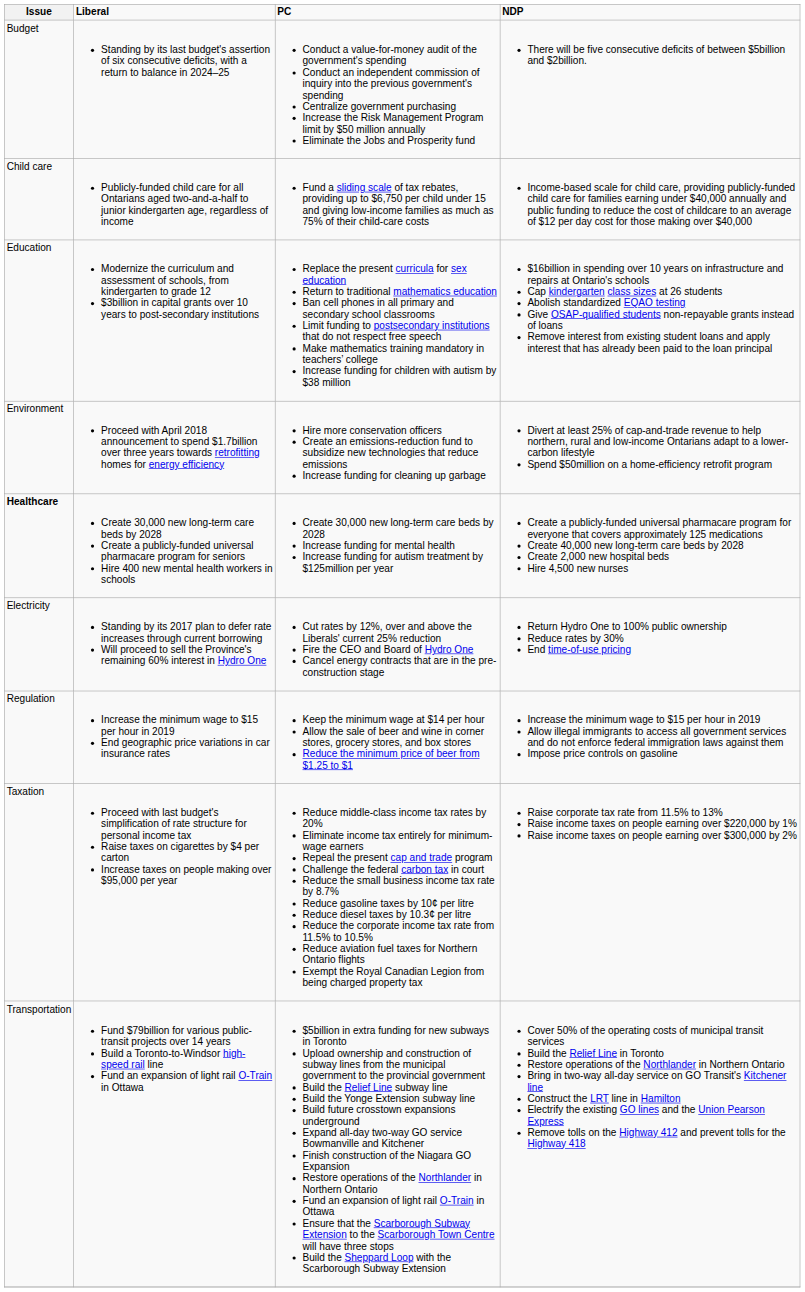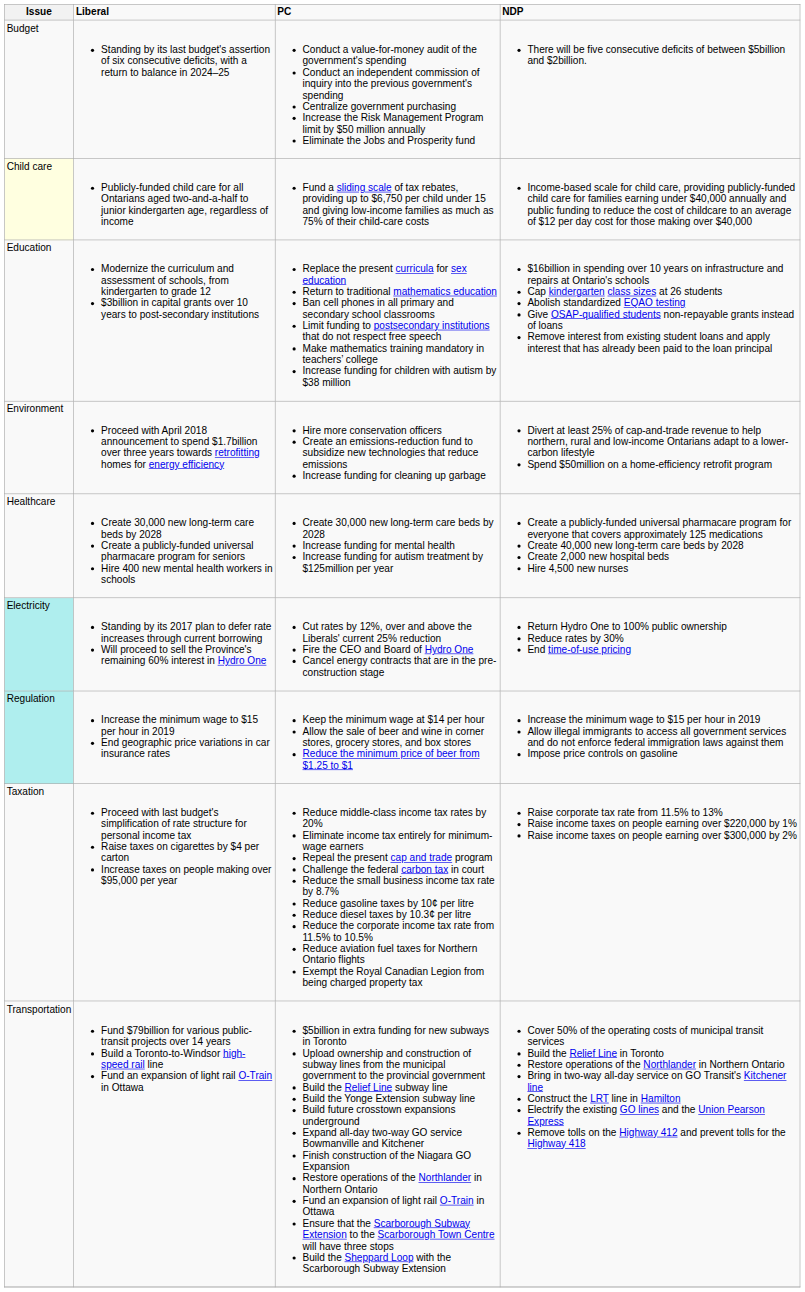(29, 166) no background -> (29, 166) lightyellow background
(32, 501) bold -> (31, 501) normal
(28, 606) no background -> (28, 606) paleturquoise background
(31, 698) no background -> (31, 698) paleturquoise background
